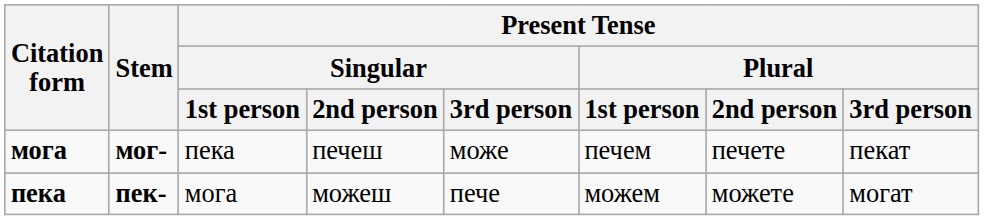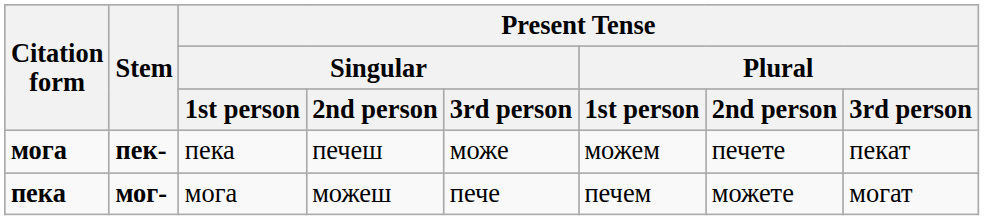(141, 151) мог- -> (141, 151) пек-
(618, 151) печем -> (622, 151) можем
(141, 192) пек- -> (141, 192) мог-
(622, 192) можем -> (618, 192) печем
